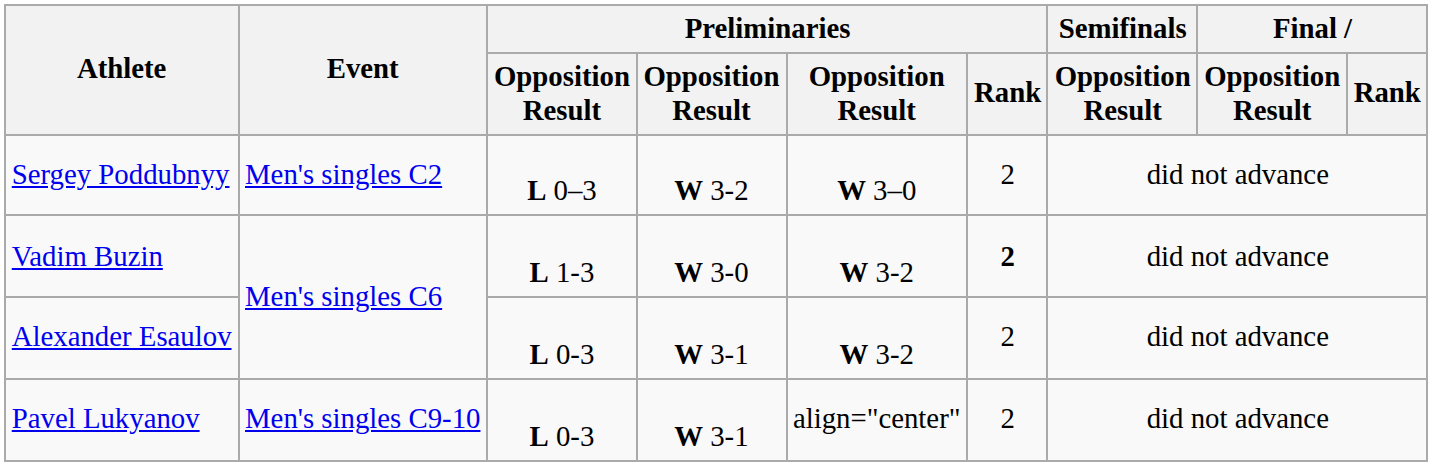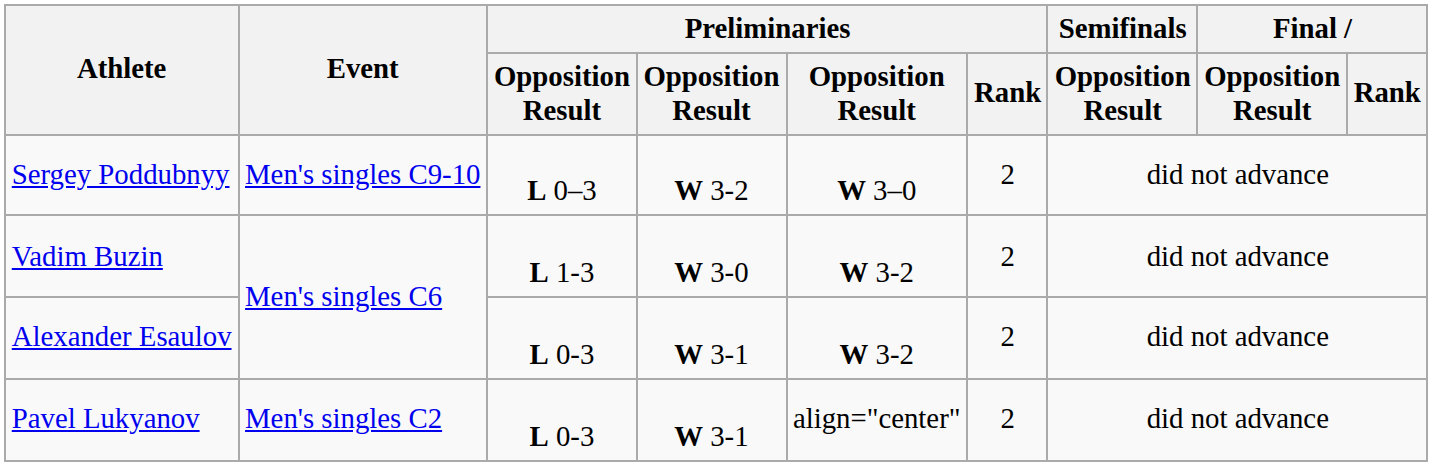(344, 174) Men's singles C2 -> (363, 174) Men's singles C9-10
(1008, 256) bold -> (1008, 256) normal
(363, 419) Men's singles C9-10 -> (344, 419) Men's singles C2
